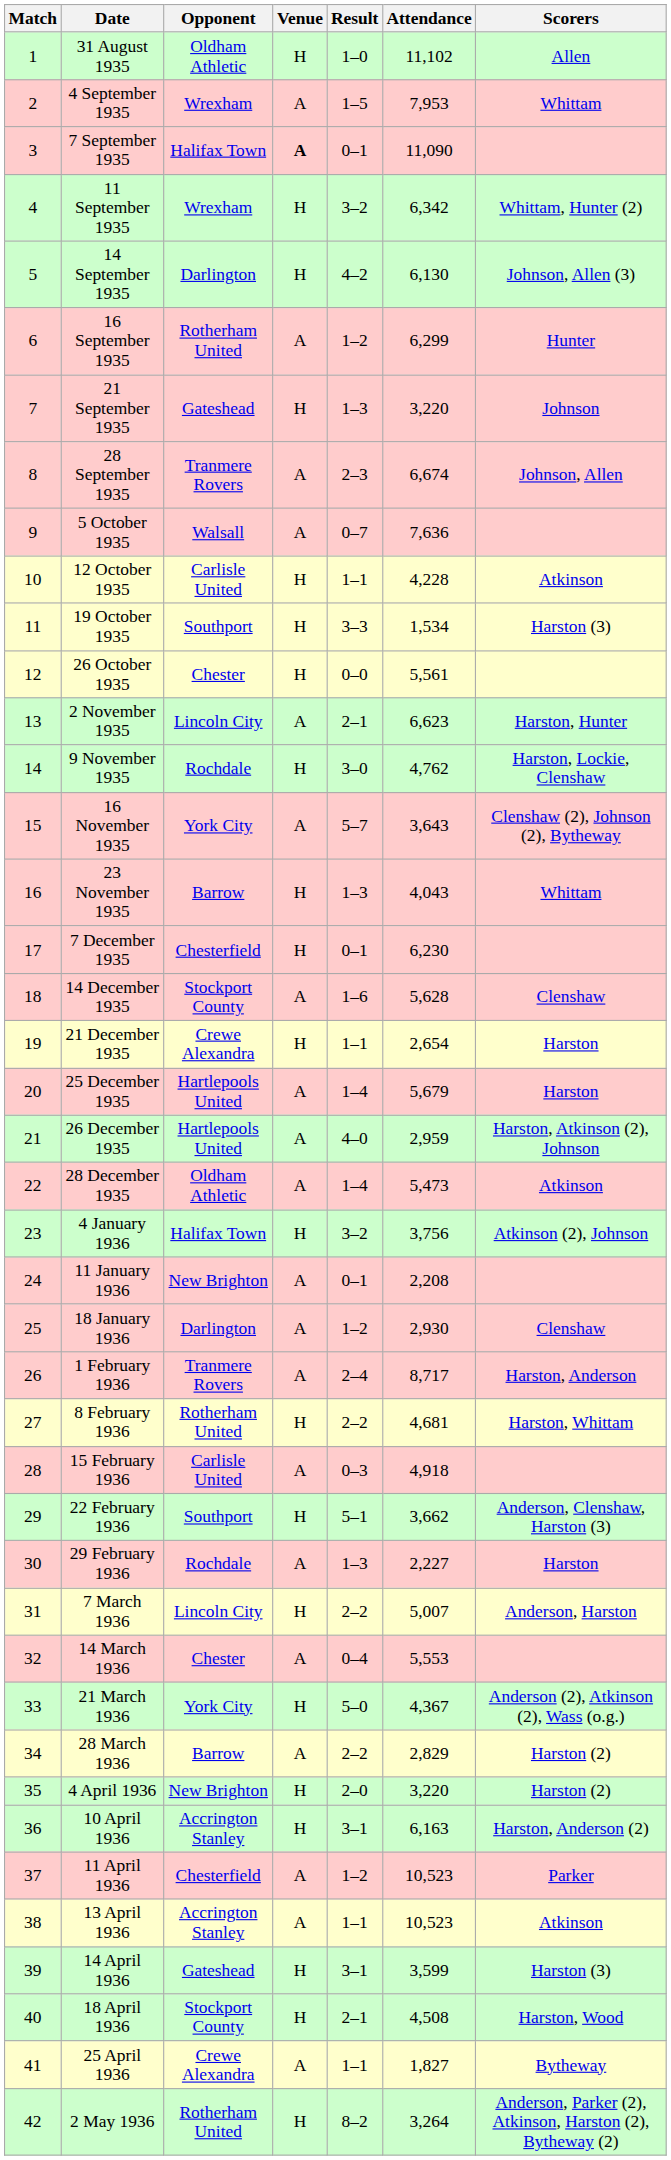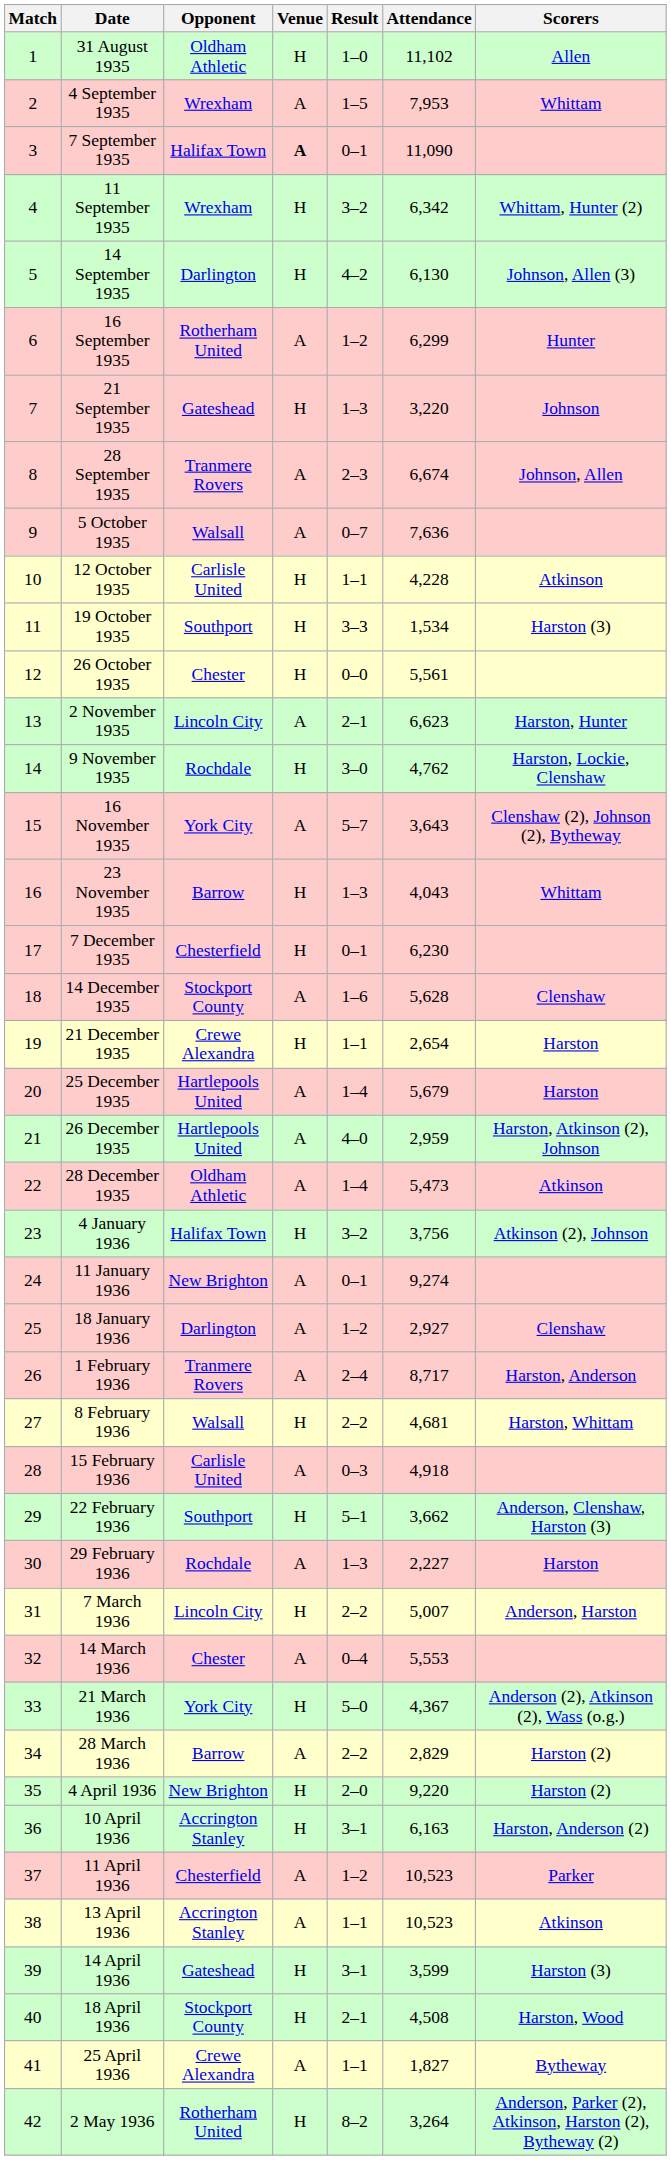(429, 1280) 2,208 -> (429, 1280) 9,274
(429, 1327) 2,930 -> (429, 1327) 2,927
(218, 1422) Rotherham United -> (218, 1422) Walsall
(429, 1790) 3,220 -> (429, 1790) 9,220
